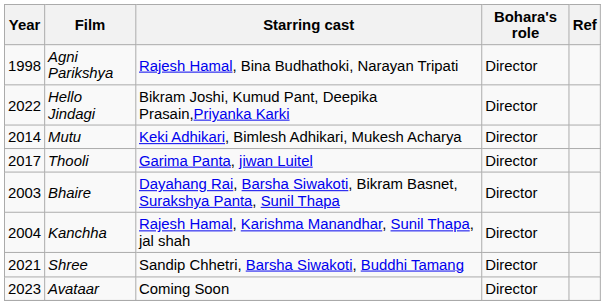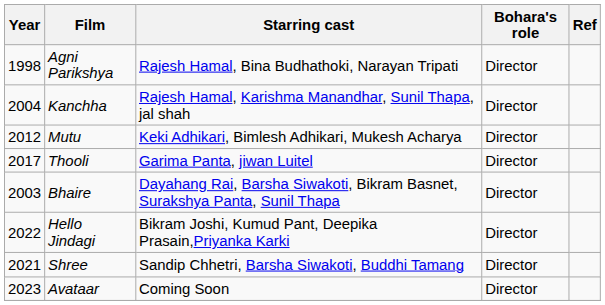rows swapped: (77, 233) <-> (72, 105)
(25, 137) 2014 -> (25, 137) 2012
